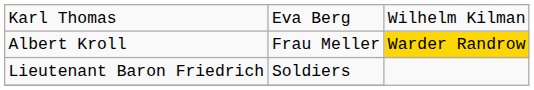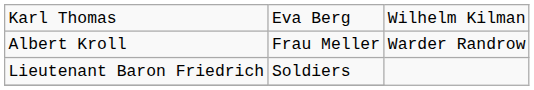(457, 45) gold background -> (457, 45) no background
